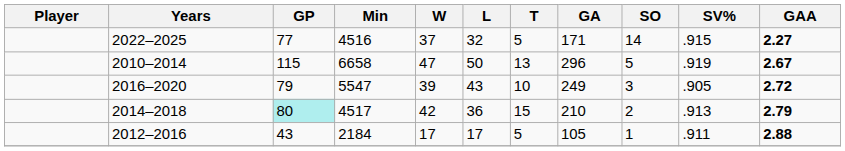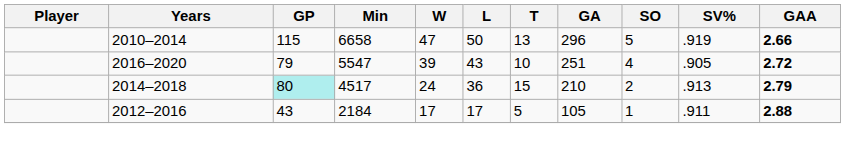- row: (149, 39)
(778, 63) 2.67 -> (778, 39) 2.66
(573, 87) 249 -> (573, 63) 251
(629, 87) 3 -> (629, 63) 4
(427, 110) 42 -> (427, 87) 24
